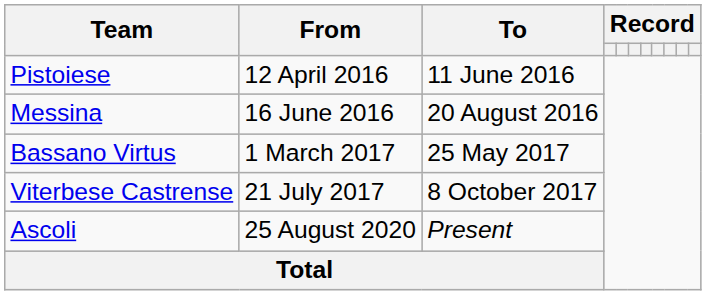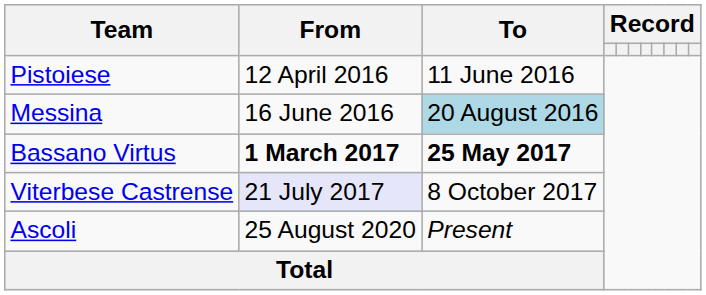(513, 113) no background -> (513, 113) lightblue background
(320, 152) normal -> (322, 152) bold
(498, 152) normal -> (499, 152) bold
(314, 191) no background -> (314, 191) lavender background
